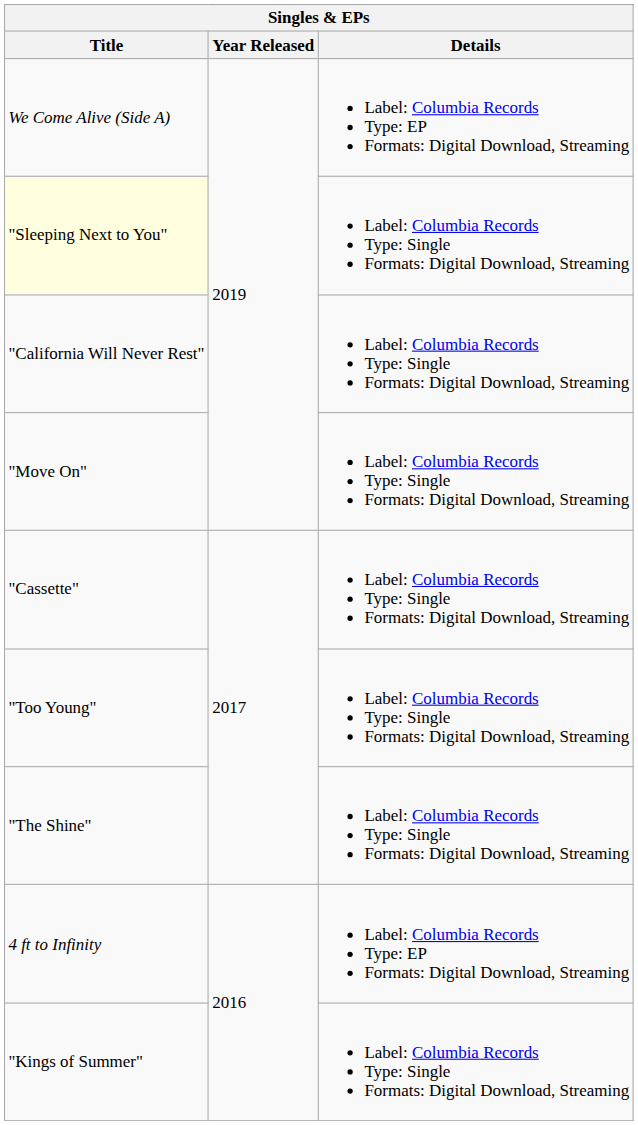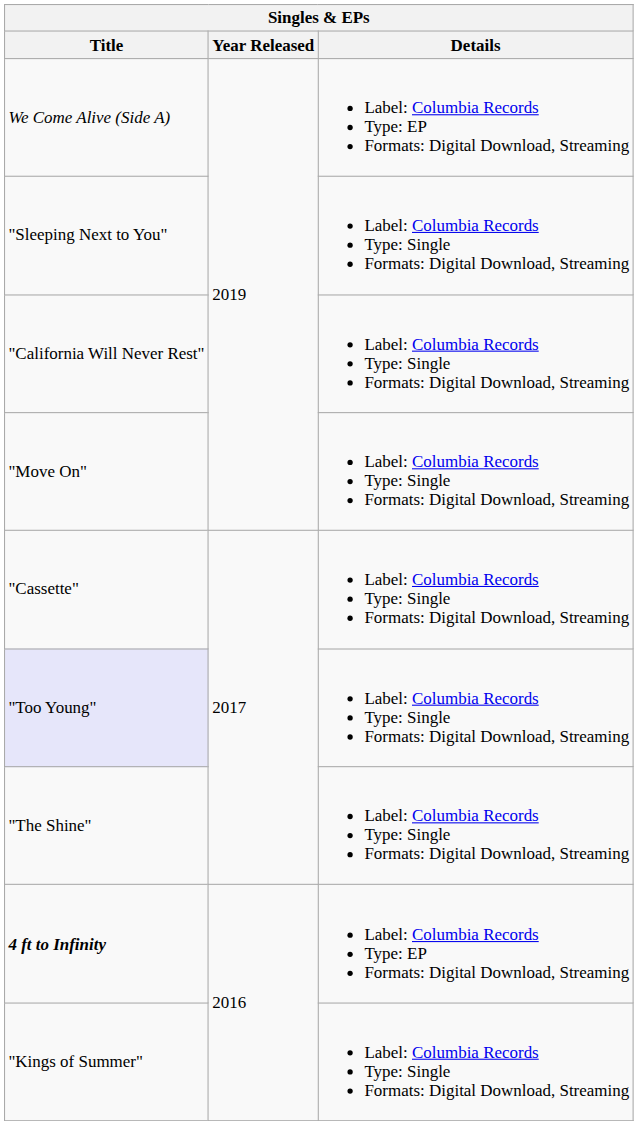(88, 235) lightyellow background -> (88, 235) no background
(52, 707) no background -> (52, 707) lavender background
(55, 943) normal -> (57, 943) bold
